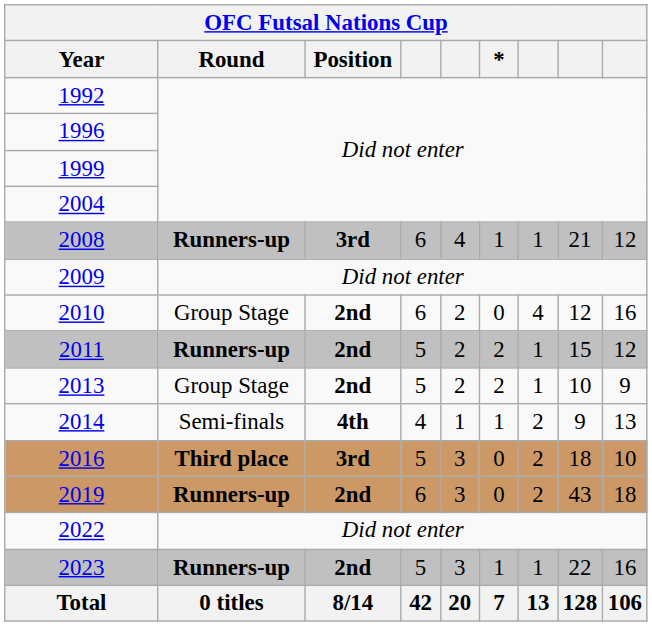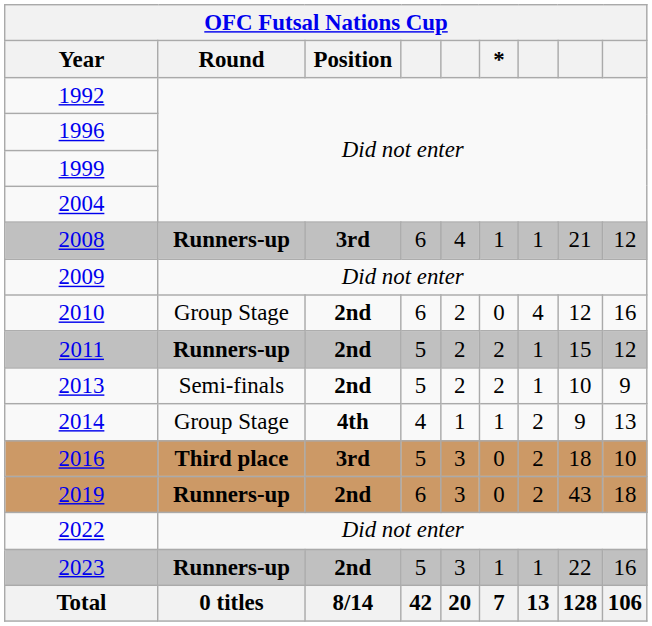(231, 385) Group Stage -> (231, 385) Semi-finals
(231, 421) Semi-finals -> (231, 421) Group Stage
